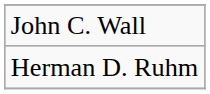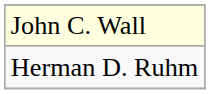(78, 25) no background -> (78, 25) lightyellow background
